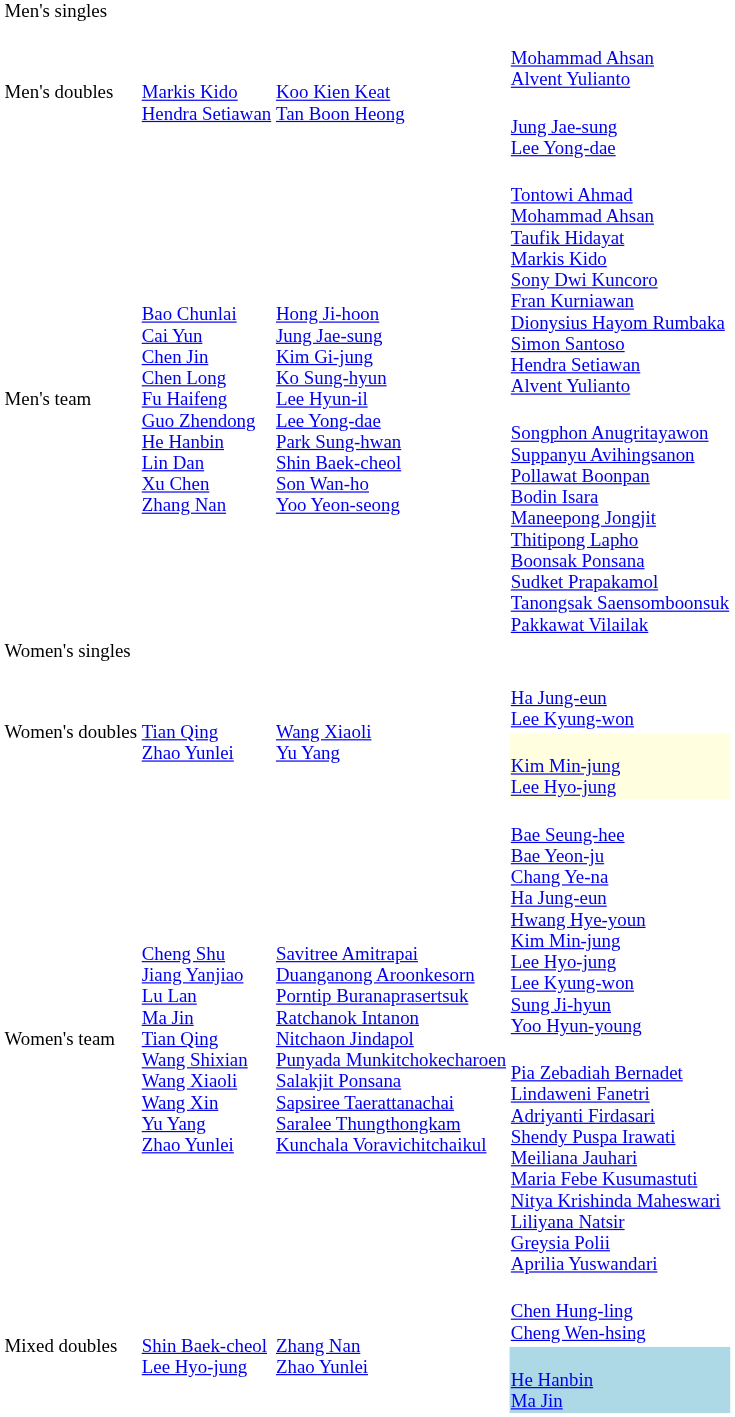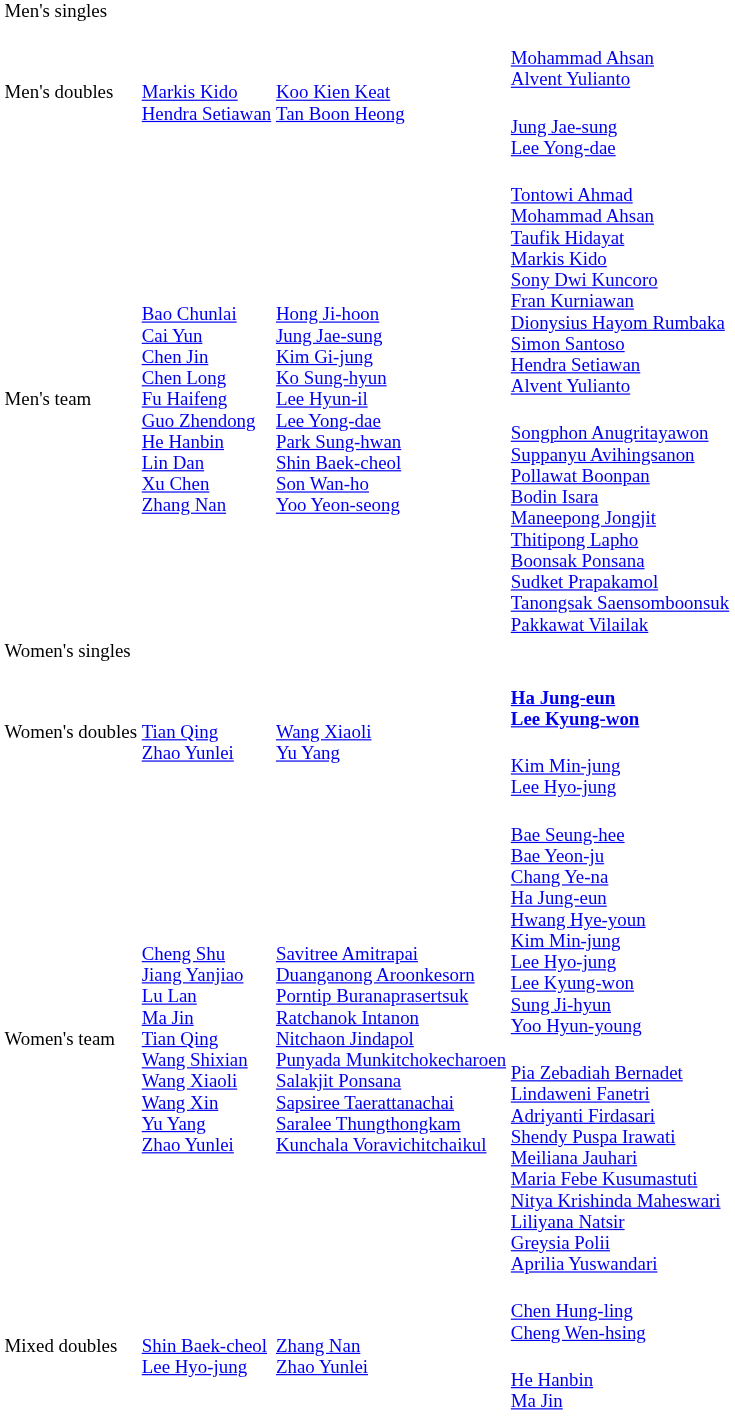(572, 708) normal -> (575, 708) bold
(566, 776) lightyellow background -> (566, 776) no background
(552, 1390) lightblue background -> (552, 1390) no background
